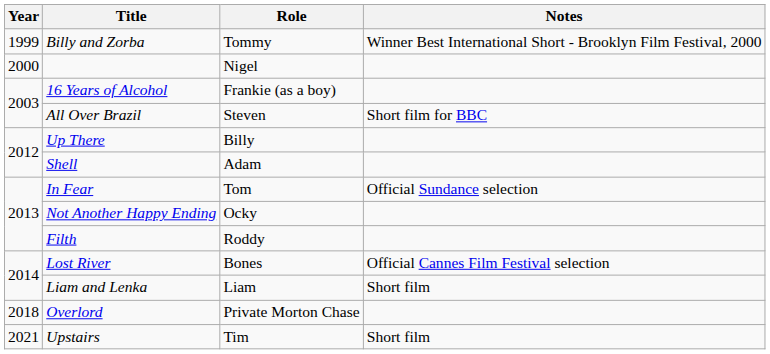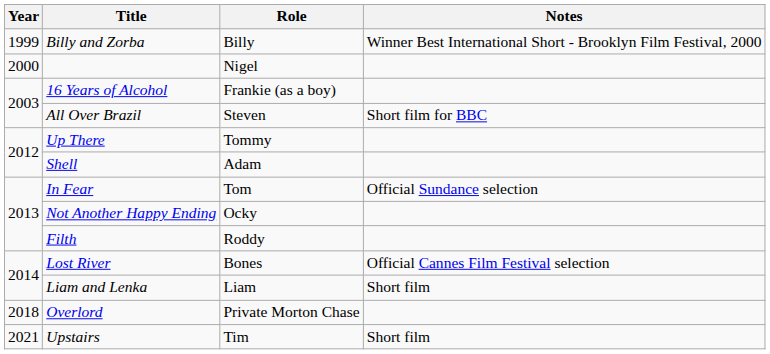(247, 41) Tommy -> (239, 41) Billy
(239, 139) Billy -> (247, 139) Tommy
